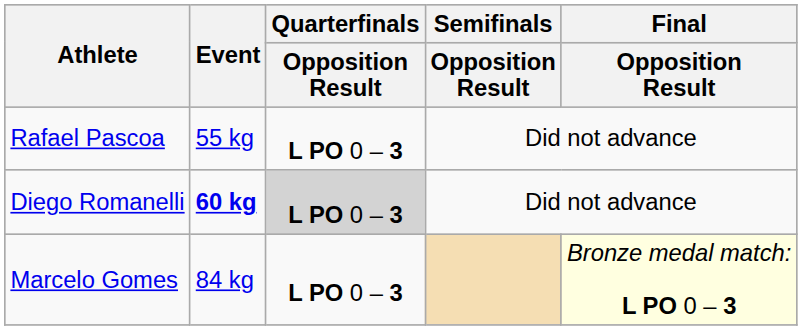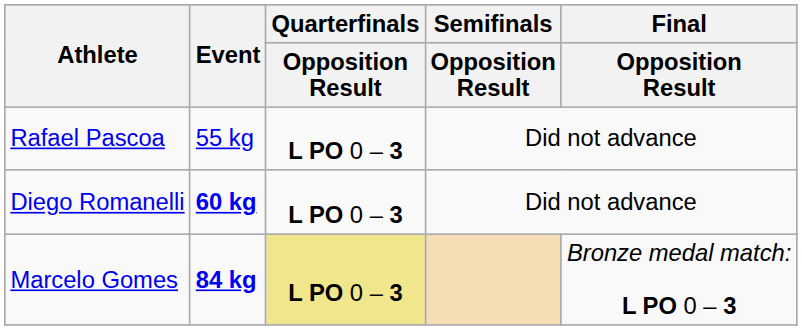(345, 216) lightgrey background -> (345, 216) no background
(225, 280) normal -> (226, 280) bold
(345, 293) no background -> (345, 293) khaki background
(679, 280) lightyellow background -> (679, 280) no background
